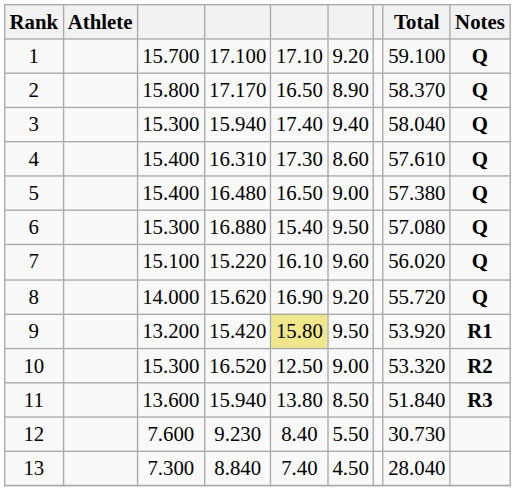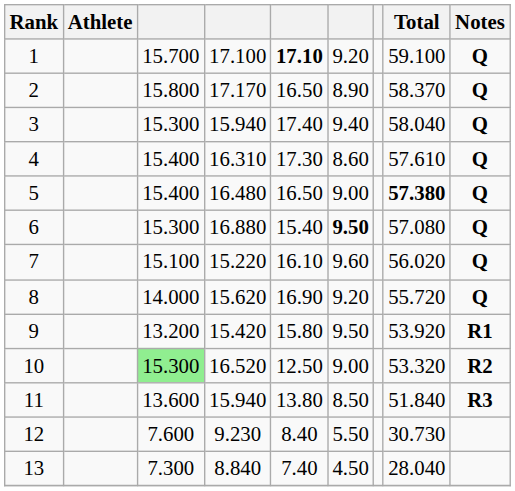(299, 56) normal -> (299, 56) bold
(417, 193) normal -> (417, 193) bold
(351, 227) normal -> (351, 227) bold
(299, 330) khaki background -> (299, 330) no background
(171, 365) no background -> (171, 365) lightgreen background
